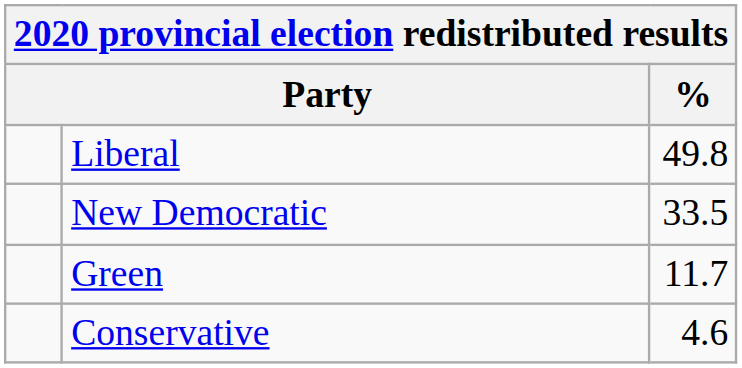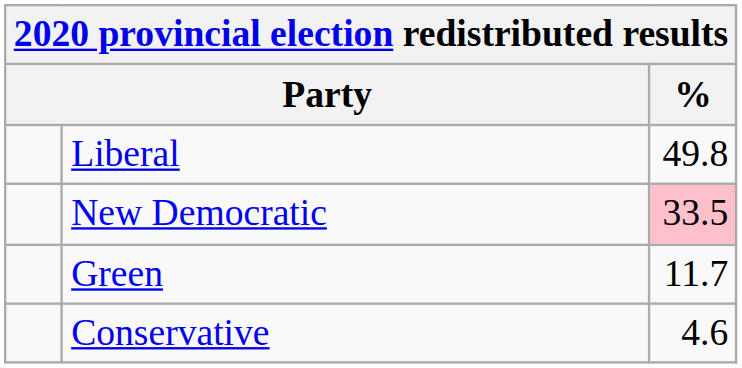(695, 213) no background -> (695, 213) pink background
